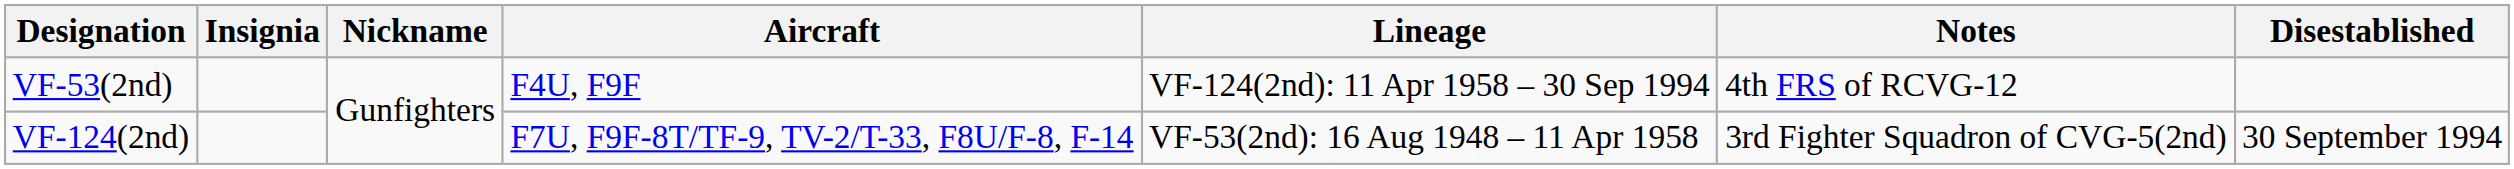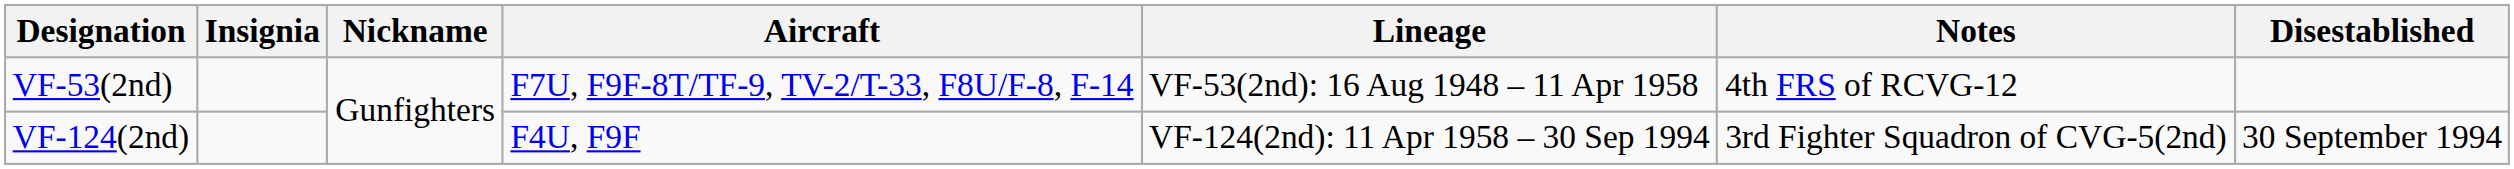(576, 84) F4U, F9F -> (822, 84) F7U, F9F-8T/TF-9, TV-2/T-33, F8U/F-8, F-14
(1429, 84) VF-124(2nd): 11 Apr 1958 – 30 Sep 1994 -> (1424, 84) VF-53(2nd): 16 Aug 1948 – 11 Apr 1958
(822, 137) F7U, F9F-8T/TF-9, TV-2/T-33, F8U/F-8, F-14 -> (576, 137) F4U, F9F
(1424, 137) VF-53(2nd): 16 Aug 1948 – 11 Apr 1958 -> (1429, 137) VF-124(2nd): 11 Apr 1958 – 30 Sep 1994
